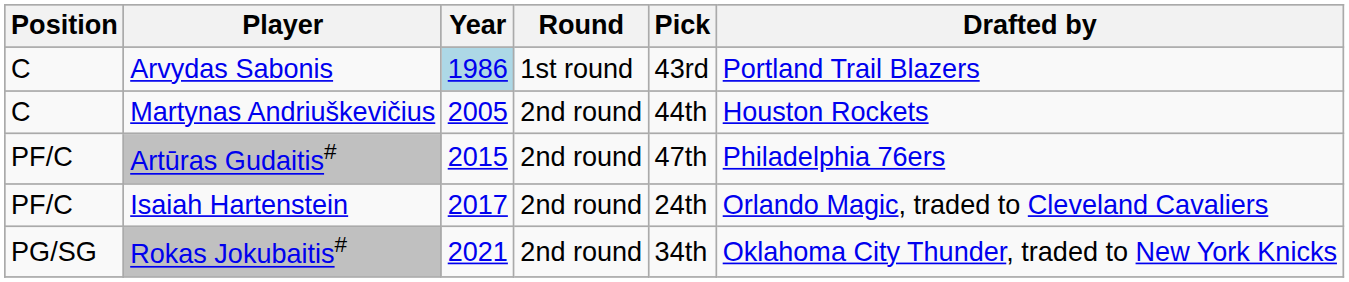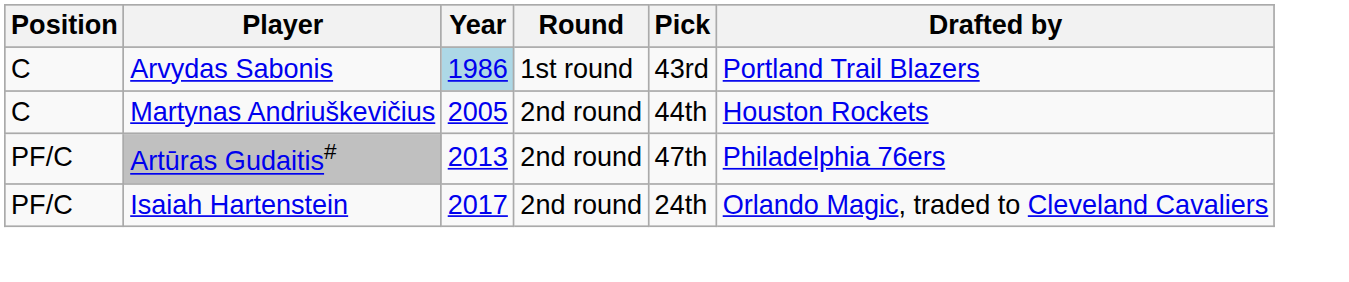(478, 158) 2015 -> (478, 158) 2013
- row: (239, 251)
